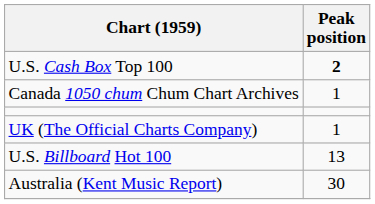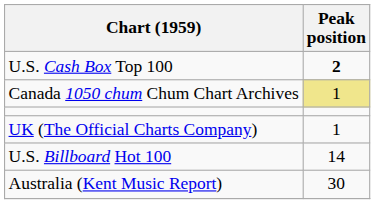(336, 93) no background -> (336, 93) khaki background
(336, 156) 13 -> (336, 156) 14
